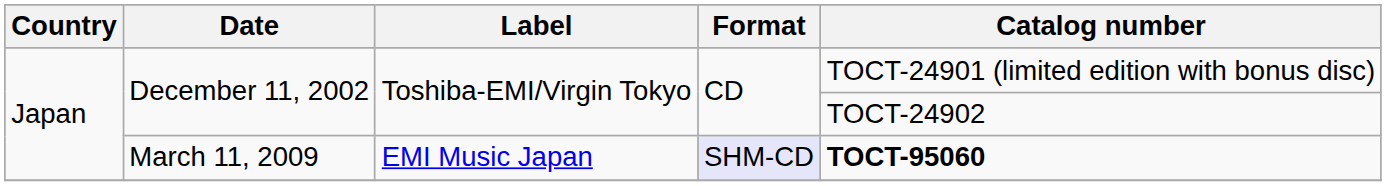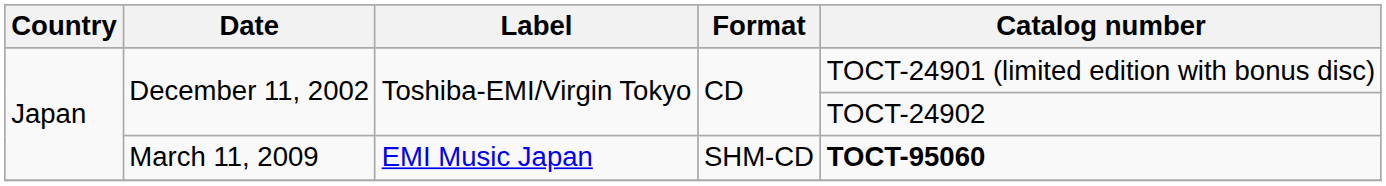(759, 157) lavender background -> (759, 157) no background
